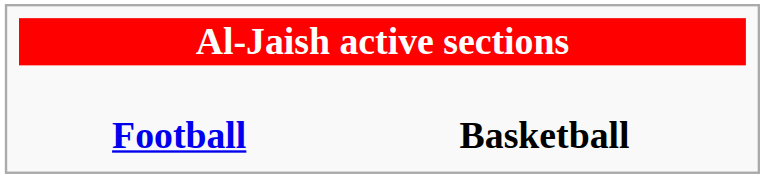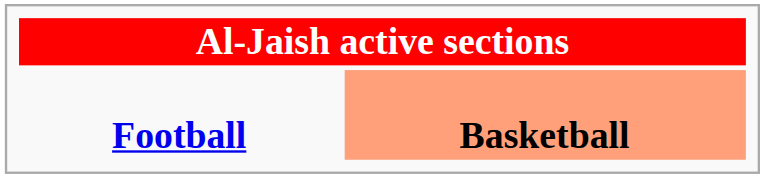(545, 135) no background -> (545, 135) lightsalmon background
